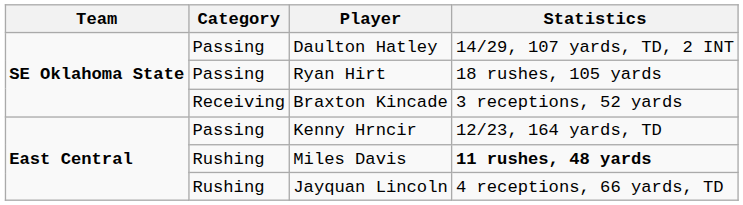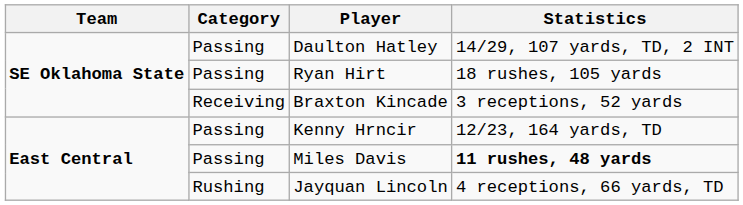(228, 159) Rushing -> (228, 159) Passing
